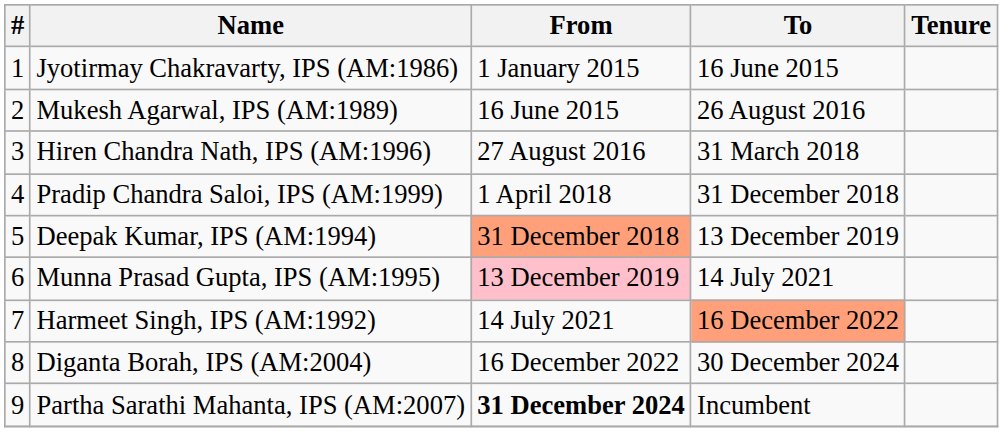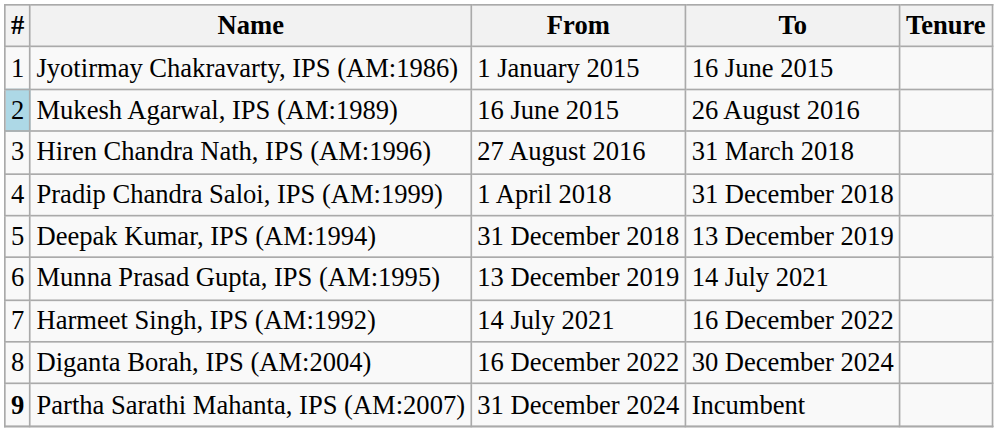(18, 109) no background -> (18, 109) lightblue background
(578, 236) lightsalmon background -> (578, 236) no background
(578, 278) pink background -> (578, 278) no background
(798, 320) lightsalmon background -> (793, 320) no background
(18, 404) normal -> (18, 404) bold
(581, 404) bold -> (578, 404) normal
